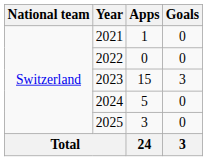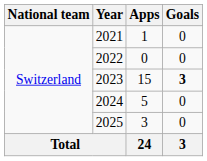(182, 79) normal -> (182, 79) bold
